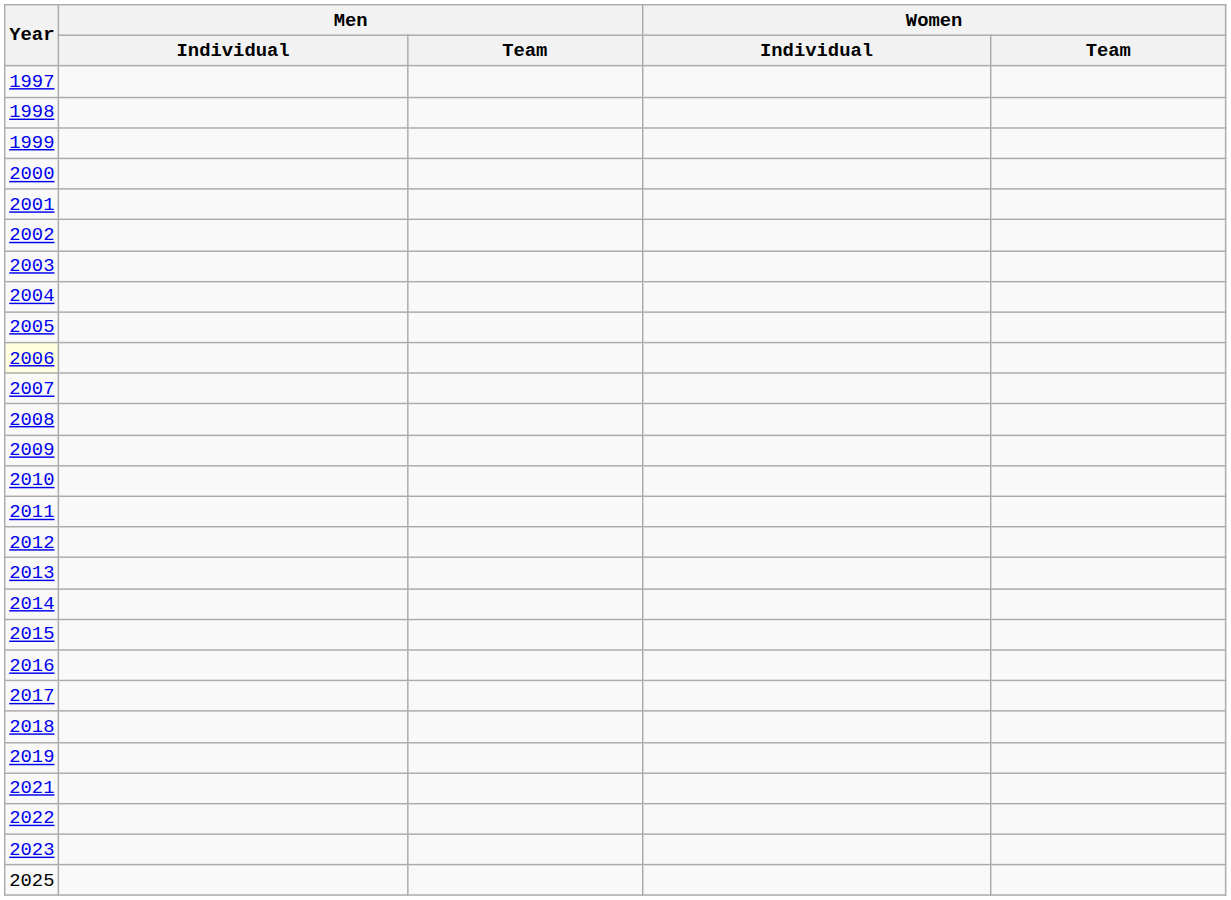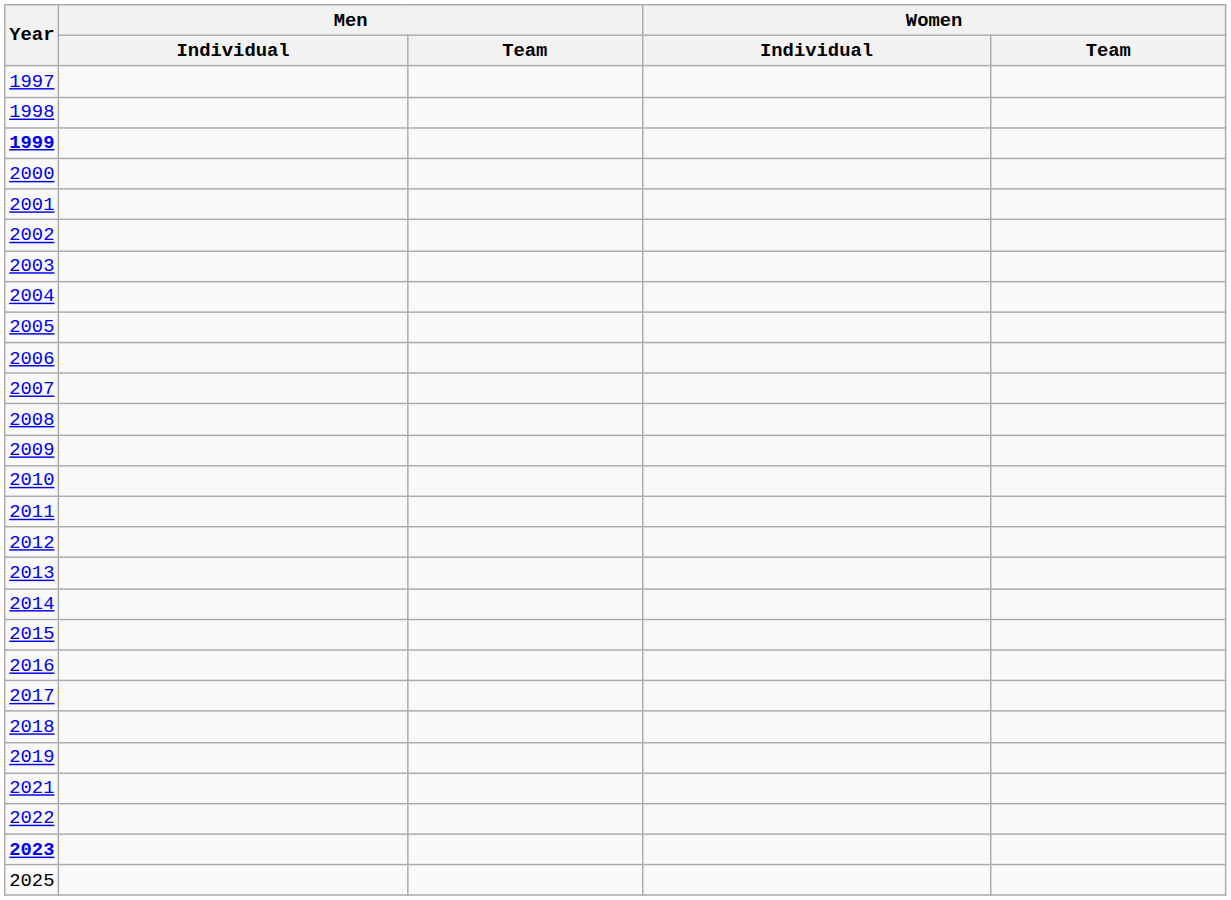(32, 143) normal -> (32, 143) bold
(32, 358) lightyellow background -> (32, 358) no background
(32, 850) normal -> (32, 850) bold
